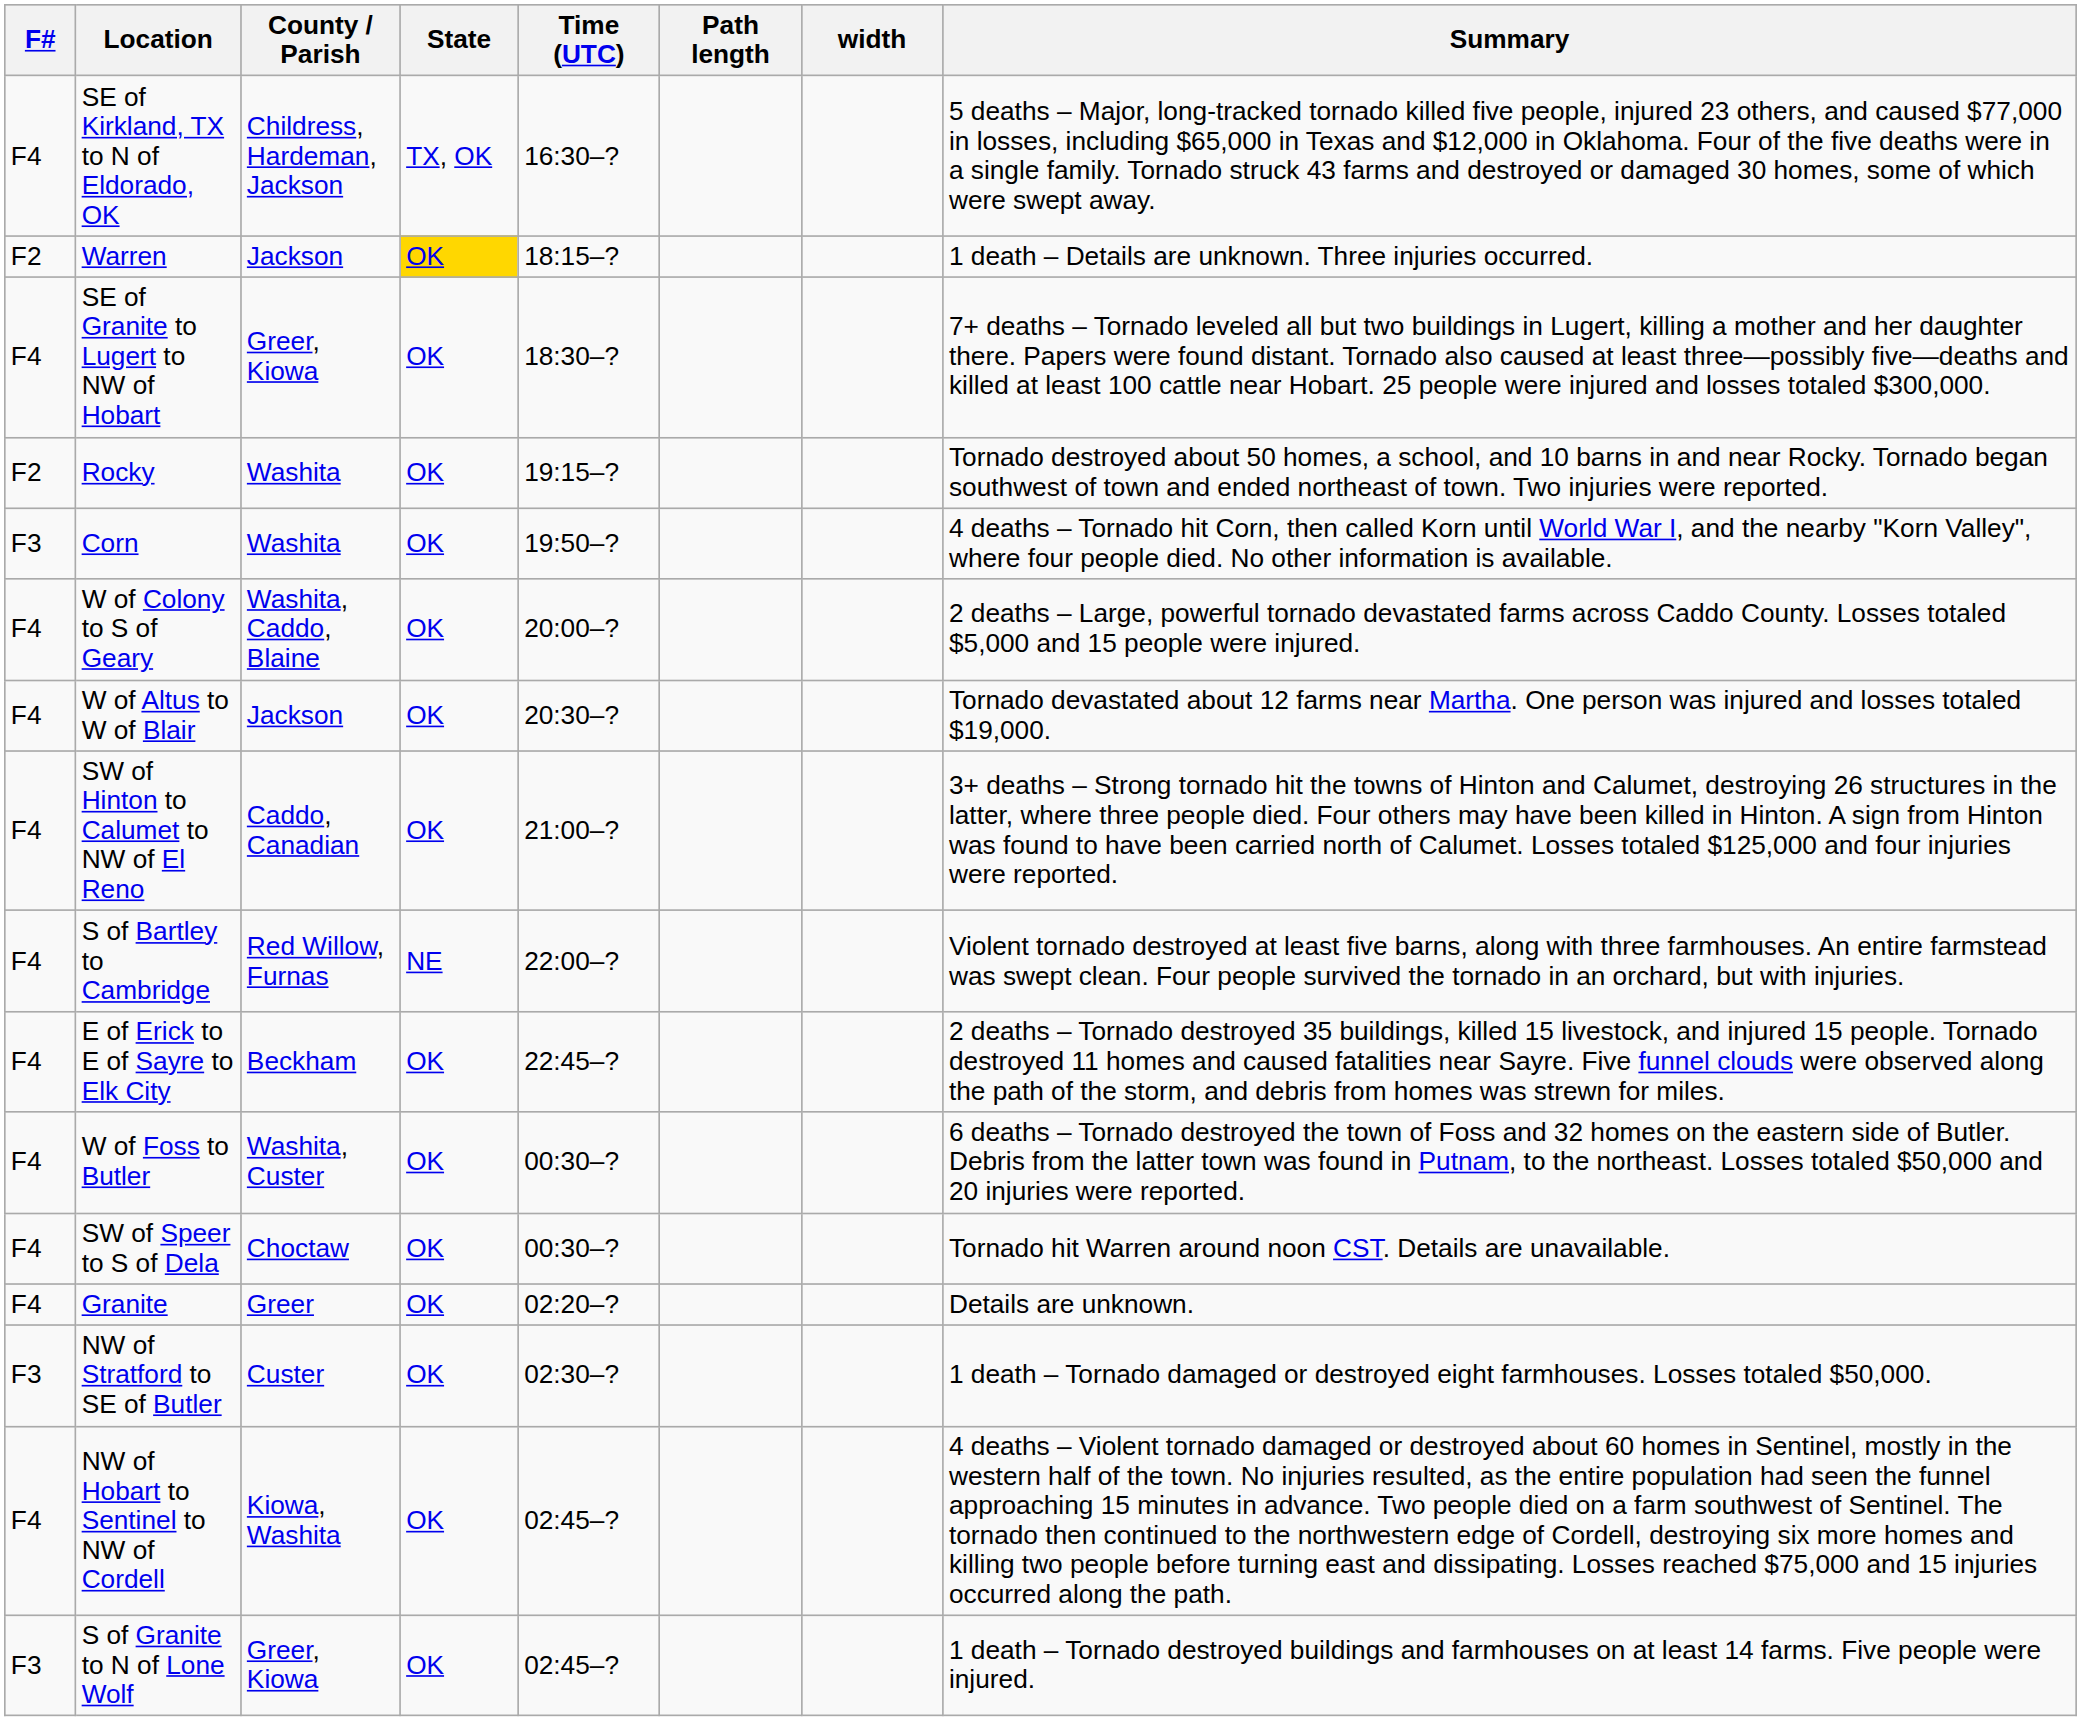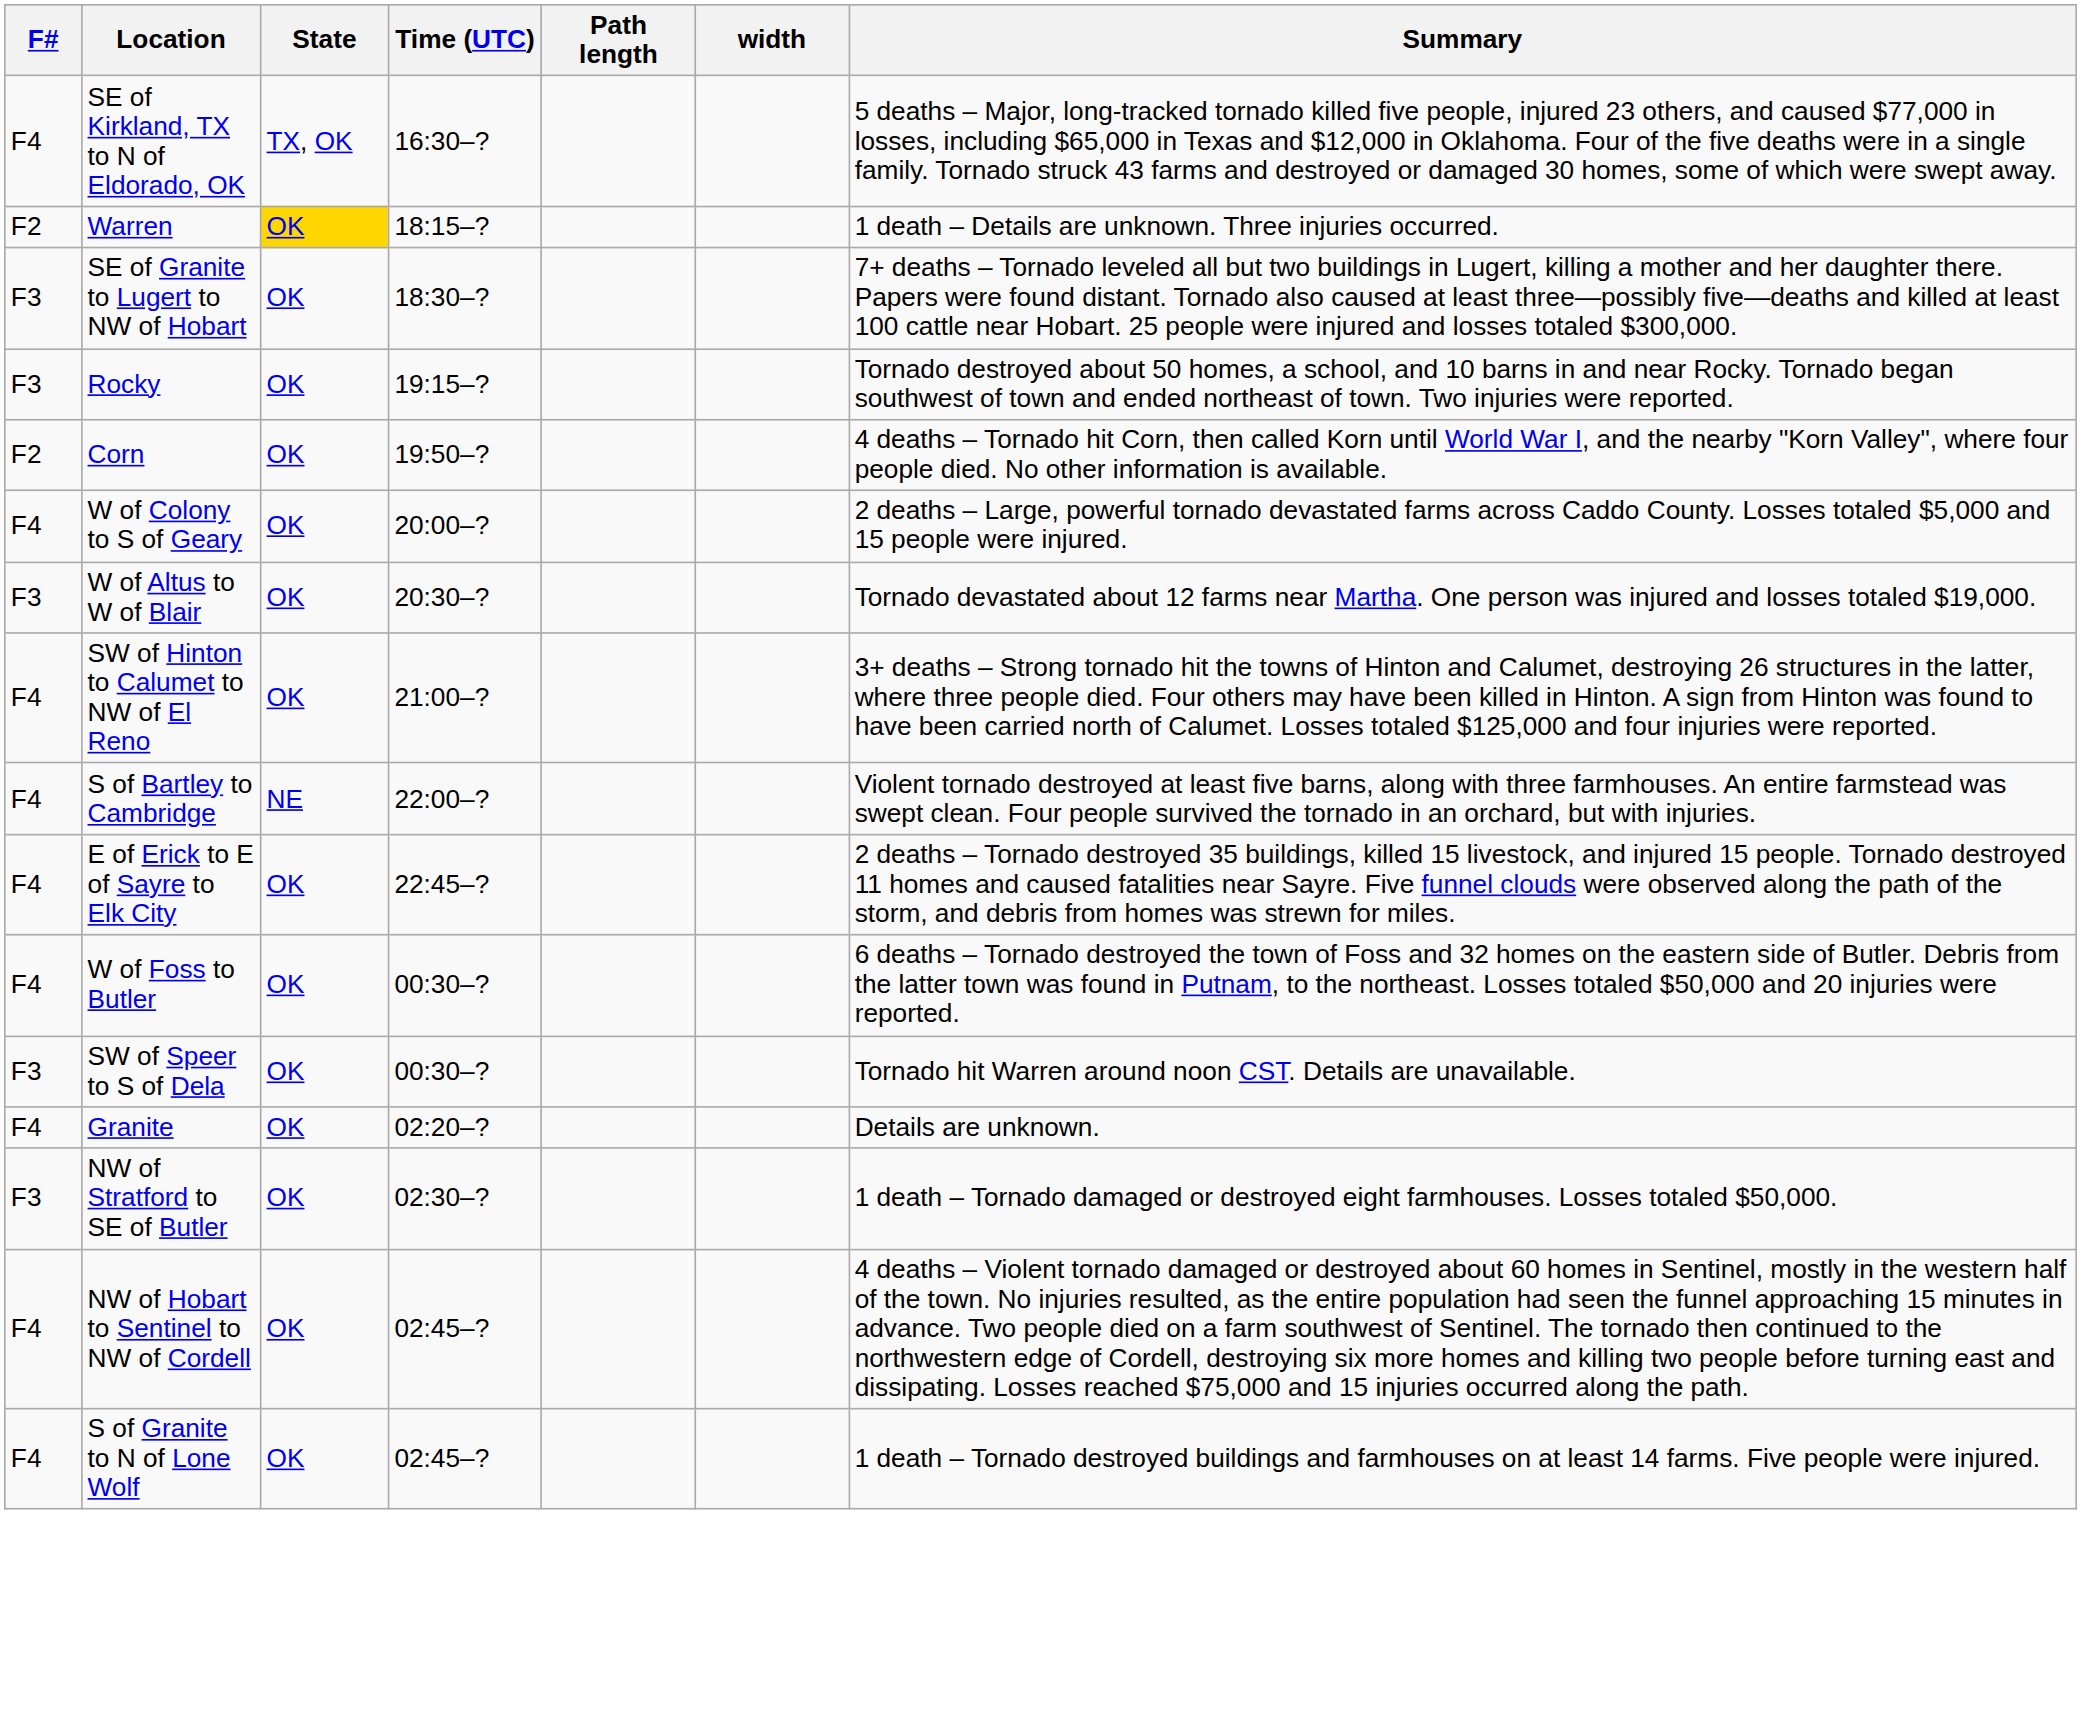- column: (320, 40)
(26, 356) F4 -> (26, 297) F3
(26, 472) F2 -> (26, 383) F3
(26, 543) F3 -> (26, 454) F2
(26, 715) F4 -> (26, 597) F3
(26, 1247) F4 -> (26, 1070) F3
(26, 1665) F3 -> (26, 1458) F4
